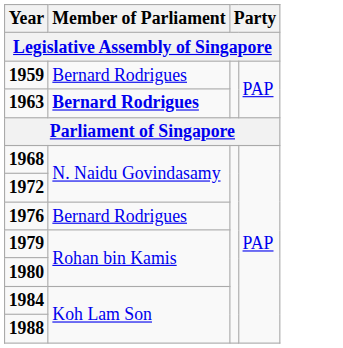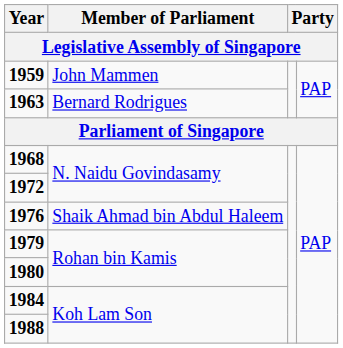(120, 74) Bernard Rodrigues -> (105, 74) John Mammen
(126, 103) bold -> (120, 103) normal
(120, 215) Bernard Rodrigues -> (168, 215) Shaik Ahmad bin Abdul Haleem
